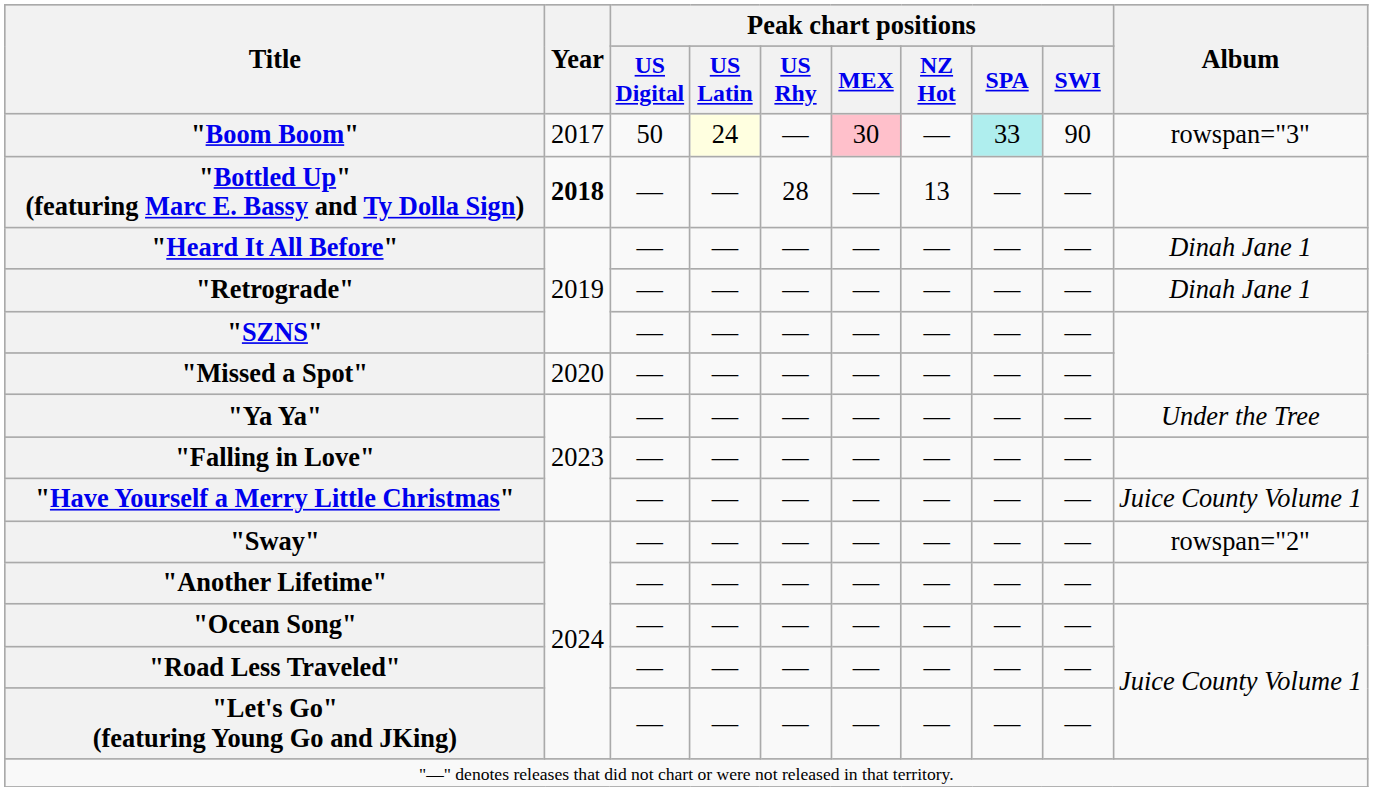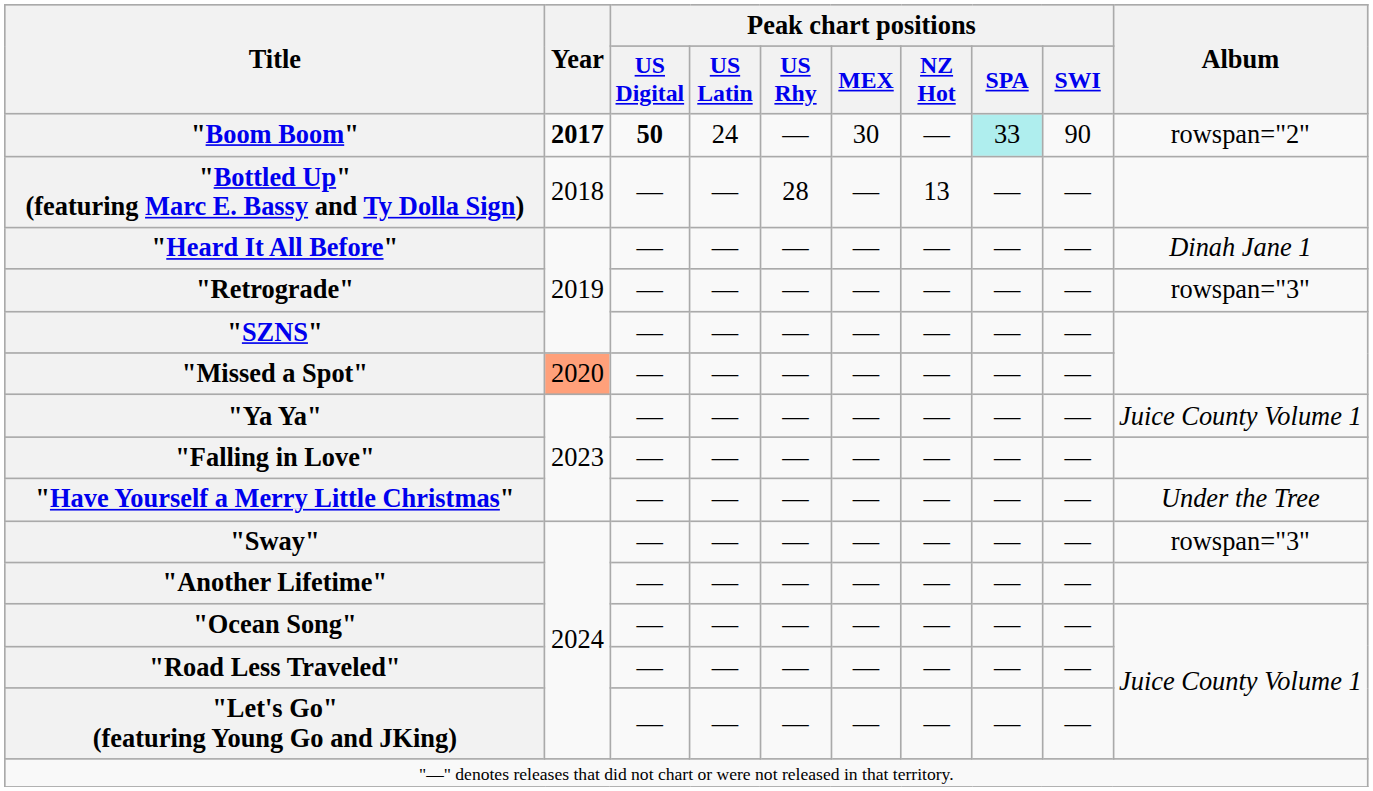(577, 134) normal -> (577, 134) bold
(650, 134) normal -> (650, 134) bold
(725, 134) lightyellow background -> (725, 134) no background
(866, 134) pink background -> (866, 134) no background
(1240, 134) rowspan="3" -> (1240, 134) rowspan="2"
(577, 191) bold -> (577, 191) normal
(1240, 289) Dinah Jane 1 -> (1240, 289) rowspan="3"
(577, 373) no background -> (577, 373) lightsalmon background
(1240, 415) Under the Tree -> (1240, 415) Juice County Volume 1
(1240, 499) Juice County Volume 1 -> (1240, 499) Under the Tree
(1240, 541) rowspan="2" -> (1240, 541) rowspan="3"
